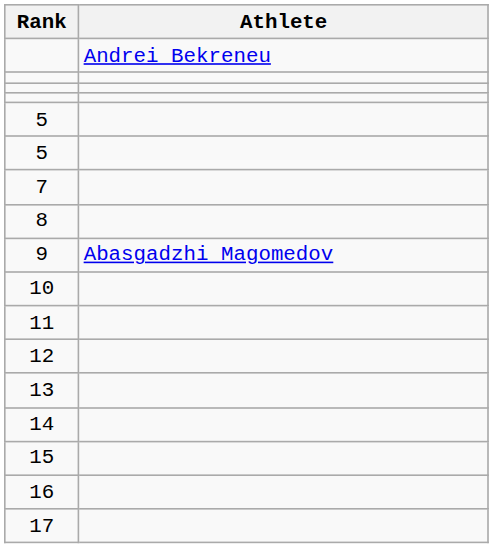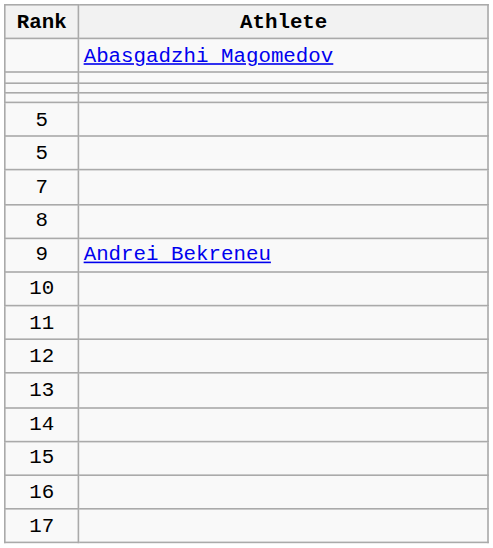(177, 56) Andrei Bekreneu -> (208, 56) Abasgadzhi Magomedov
(208, 255) Abasgadzhi Magomedov -> (177, 255) Andrei Bekreneu
